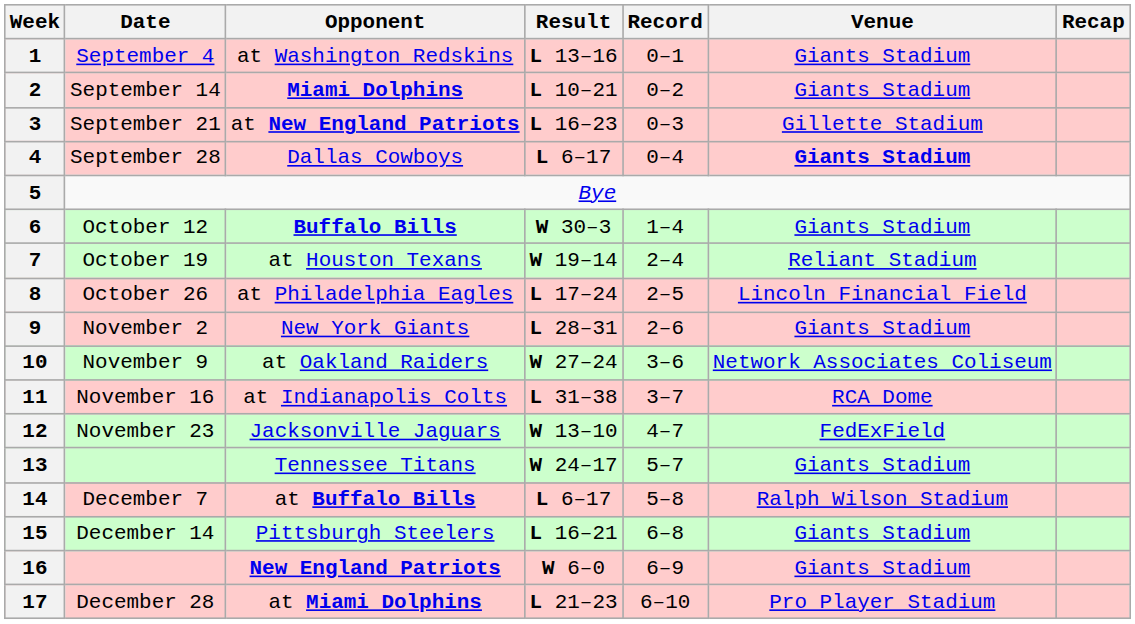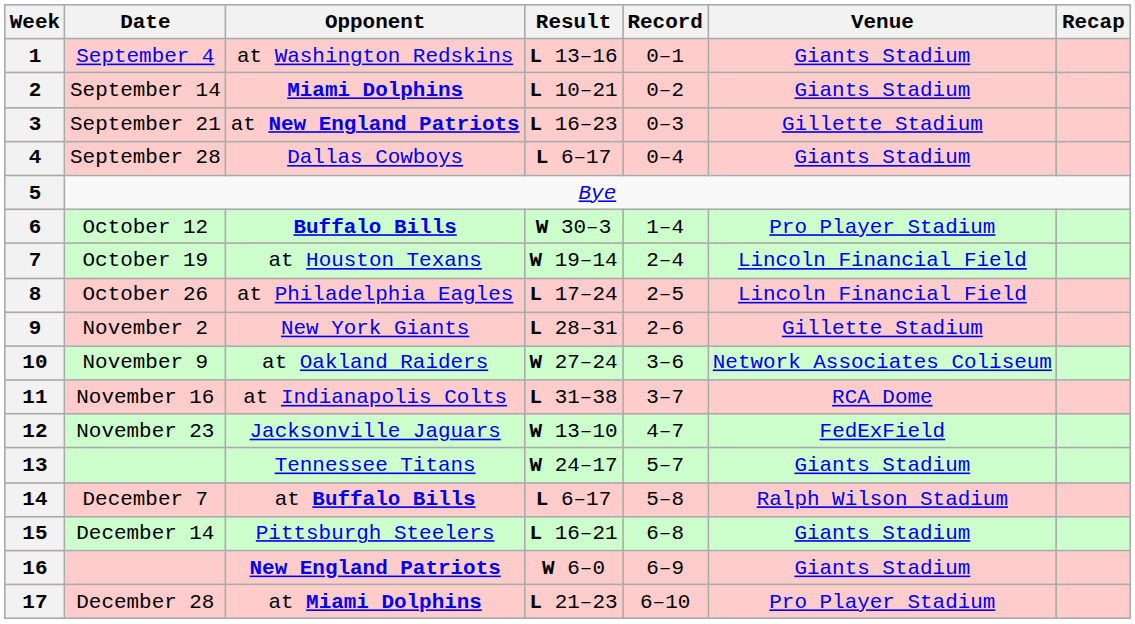(882, 158) bold -> (882, 158) normal
(882, 227) Giants Stadium -> (882, 227) Pro Player Stadium
(882, 261) Reliant Stadium -> (882, 261) Lincoln Financial Field
(882, 329) Giants Stadium -> (882, 329) Gillette Stadium
